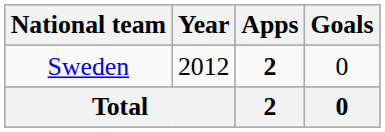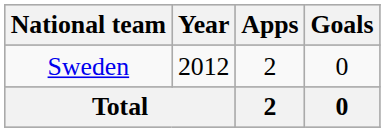(270, 65) bold -> (270, 65) normal
